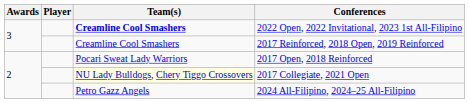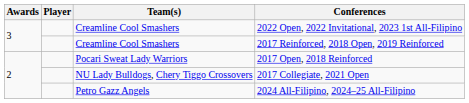(131, 28) bold -> (127, 28) normal
(164, 75) lightyellow background -> (164, 75) no background
